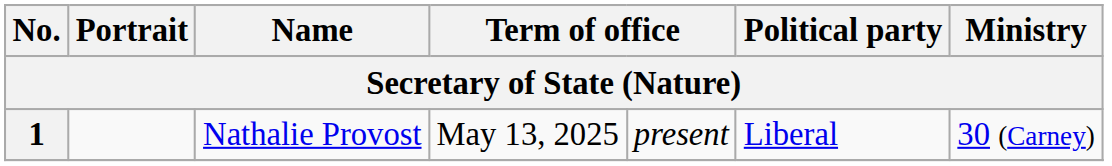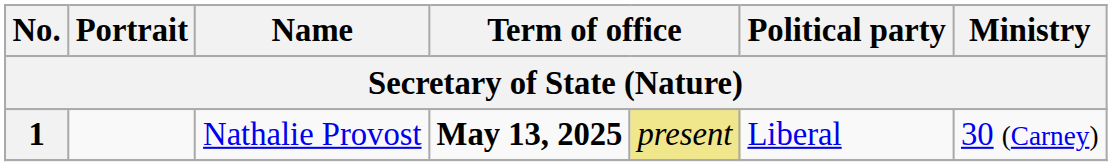(528, 133) normal -> (530, 133) bold
(681, 133) no background -> (685, 133) khaki background
